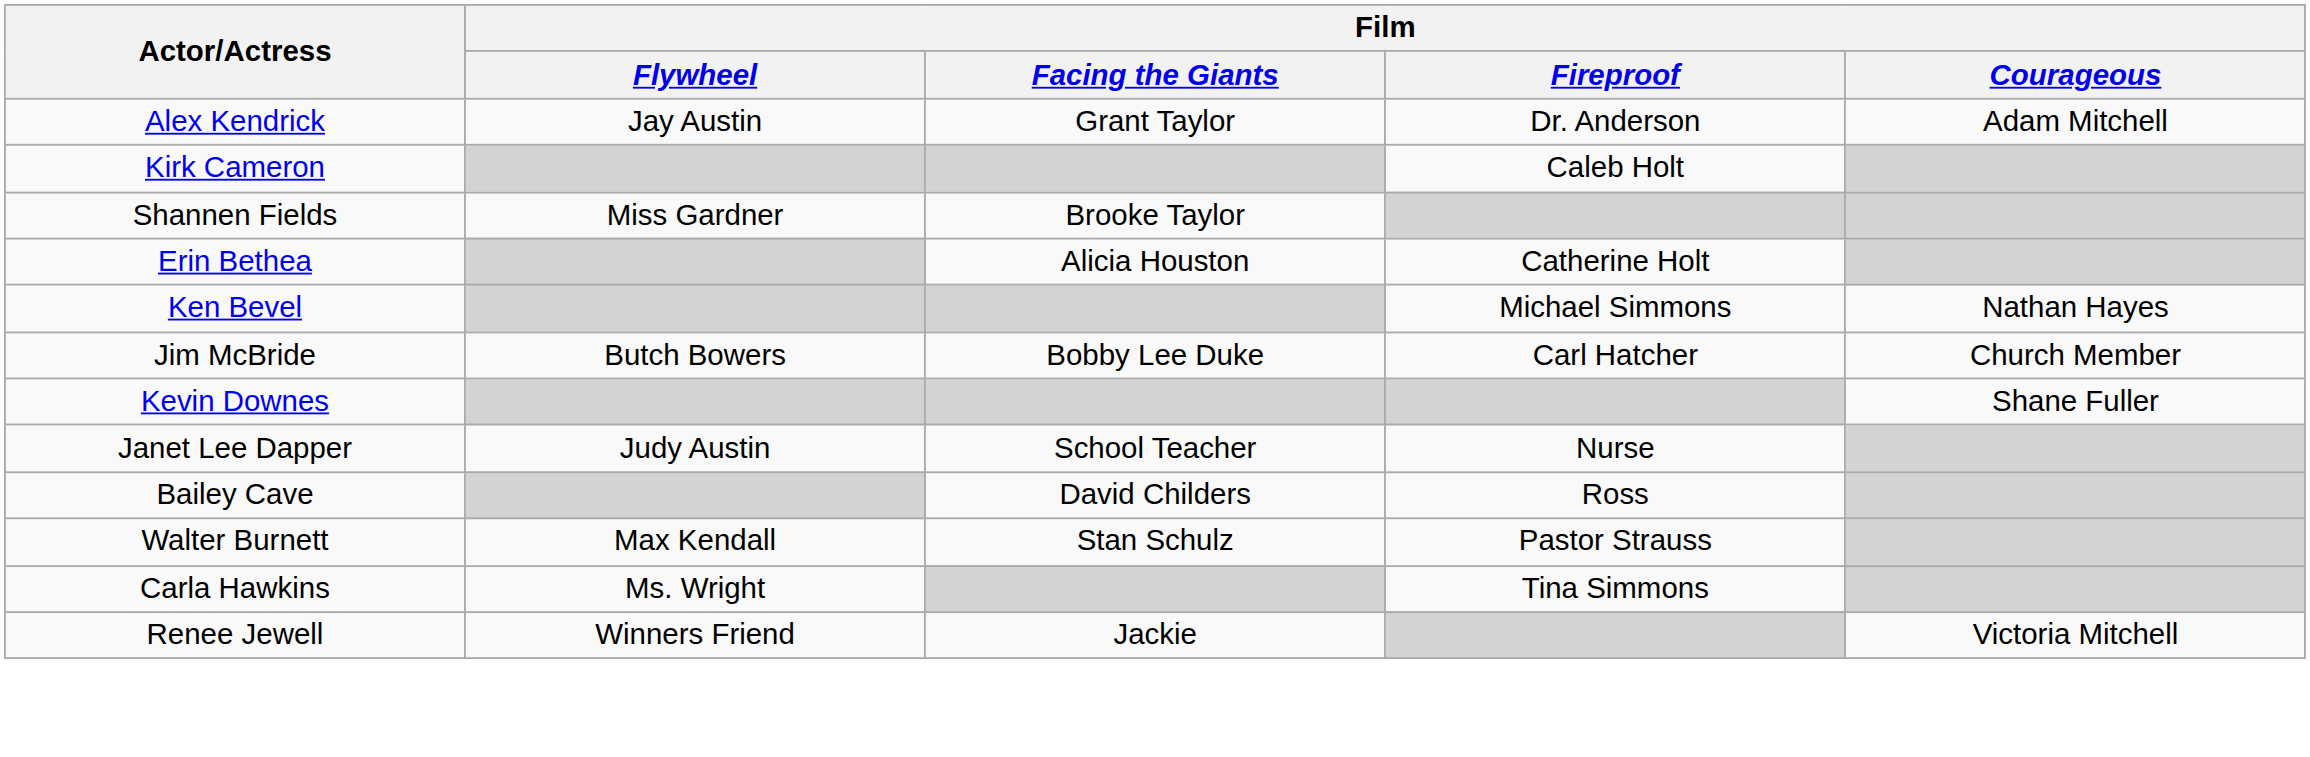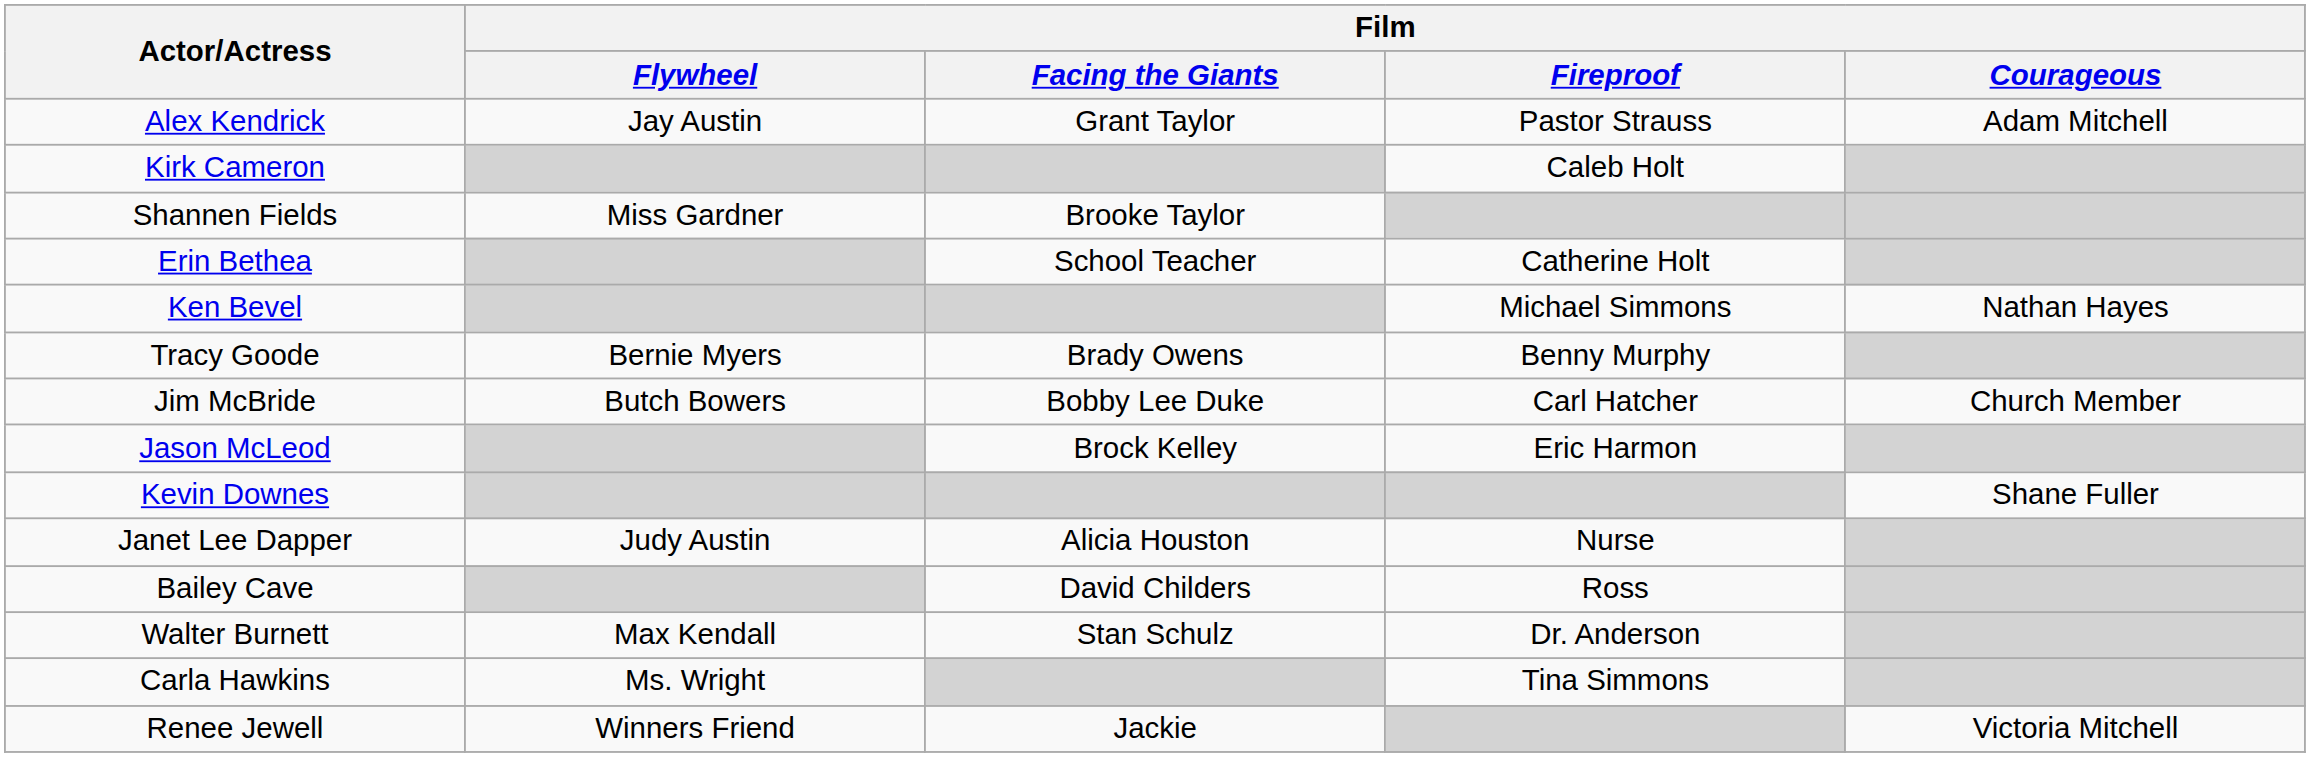(1615, 121) Dr. Anderson -> (1615, 121) Pastor Strauss
(1155, 261) Alicia Houston -> (1155, 261) School Teacher
+ row: (235, 354)
+ row: (235, 448)
(1155, 448) School Teacher -> (1155, 541) Alicia Houston
(1615, 541) Pastor Strauss -> (1615, 634) Dr. Anderson
